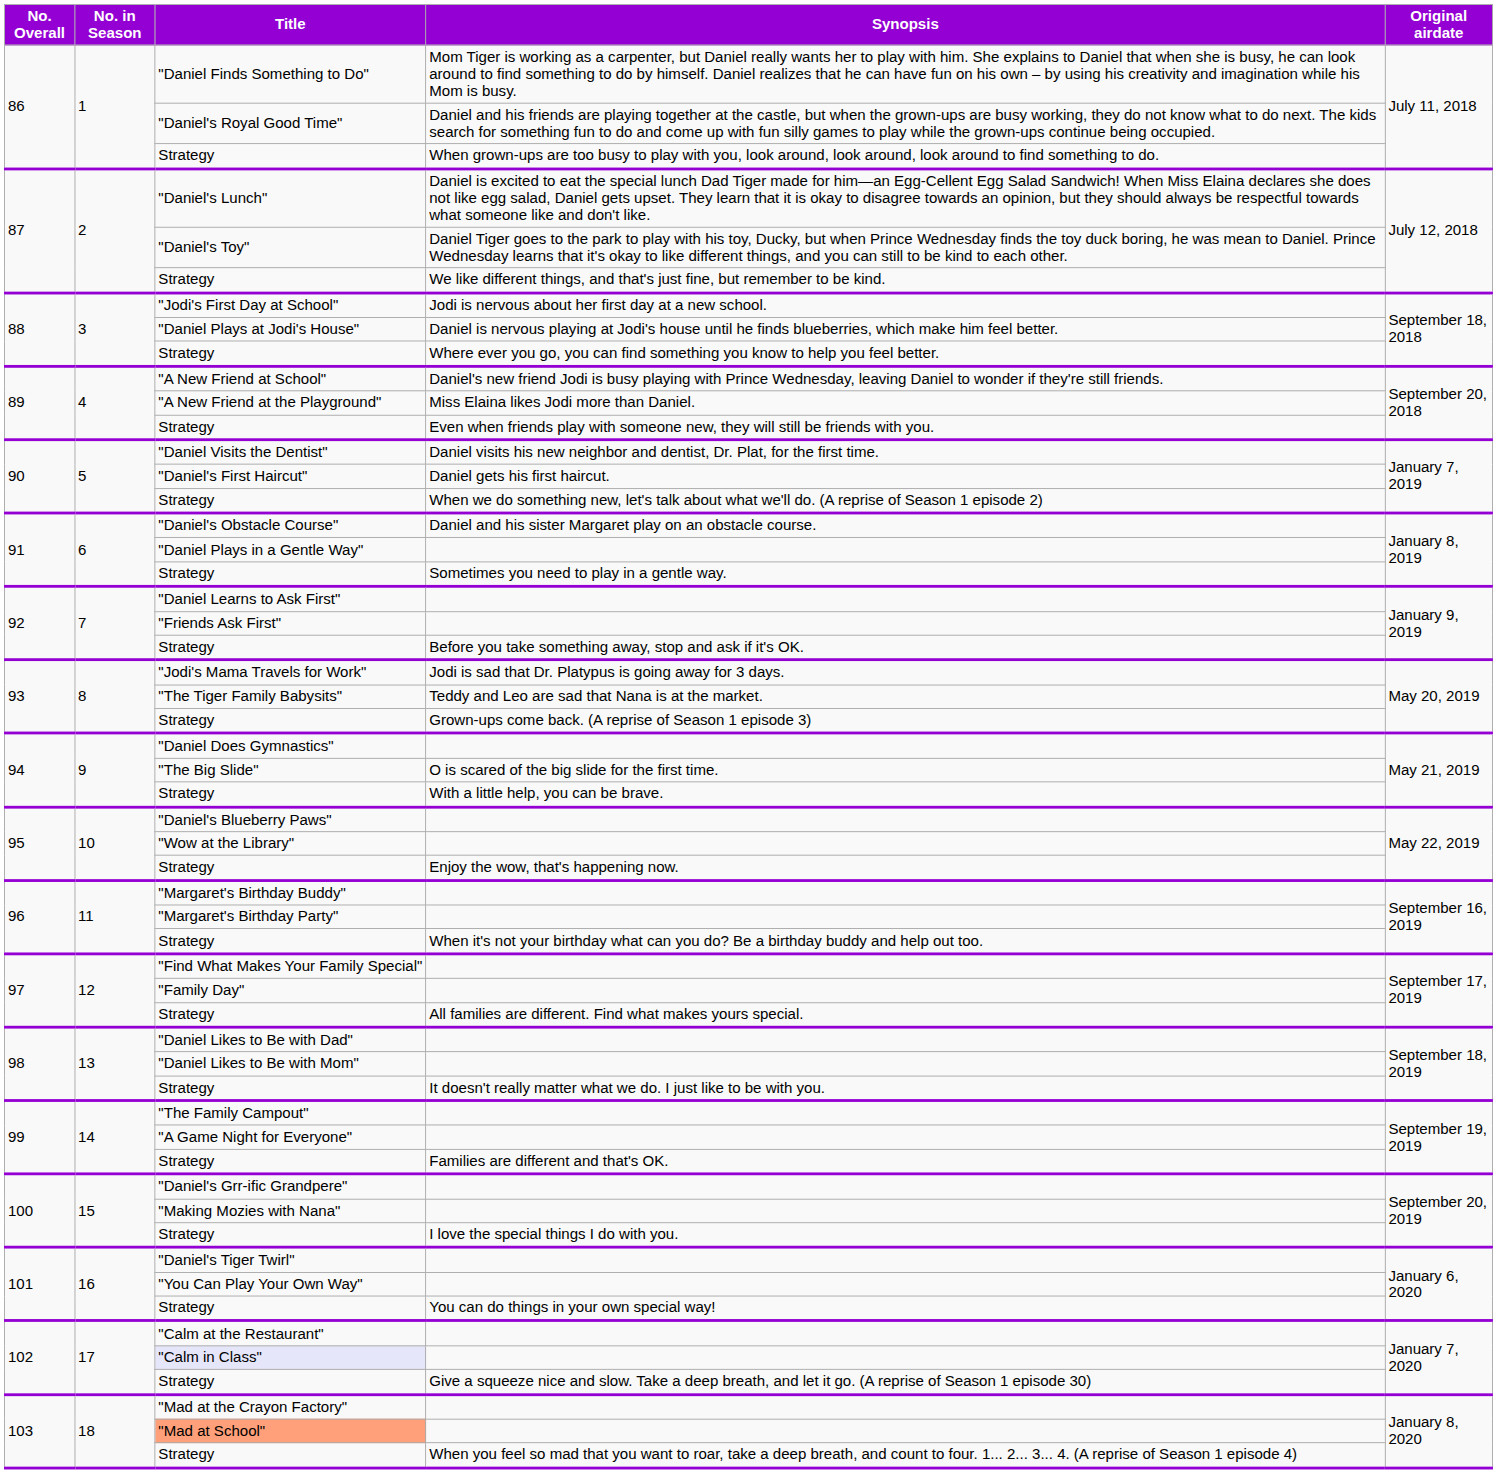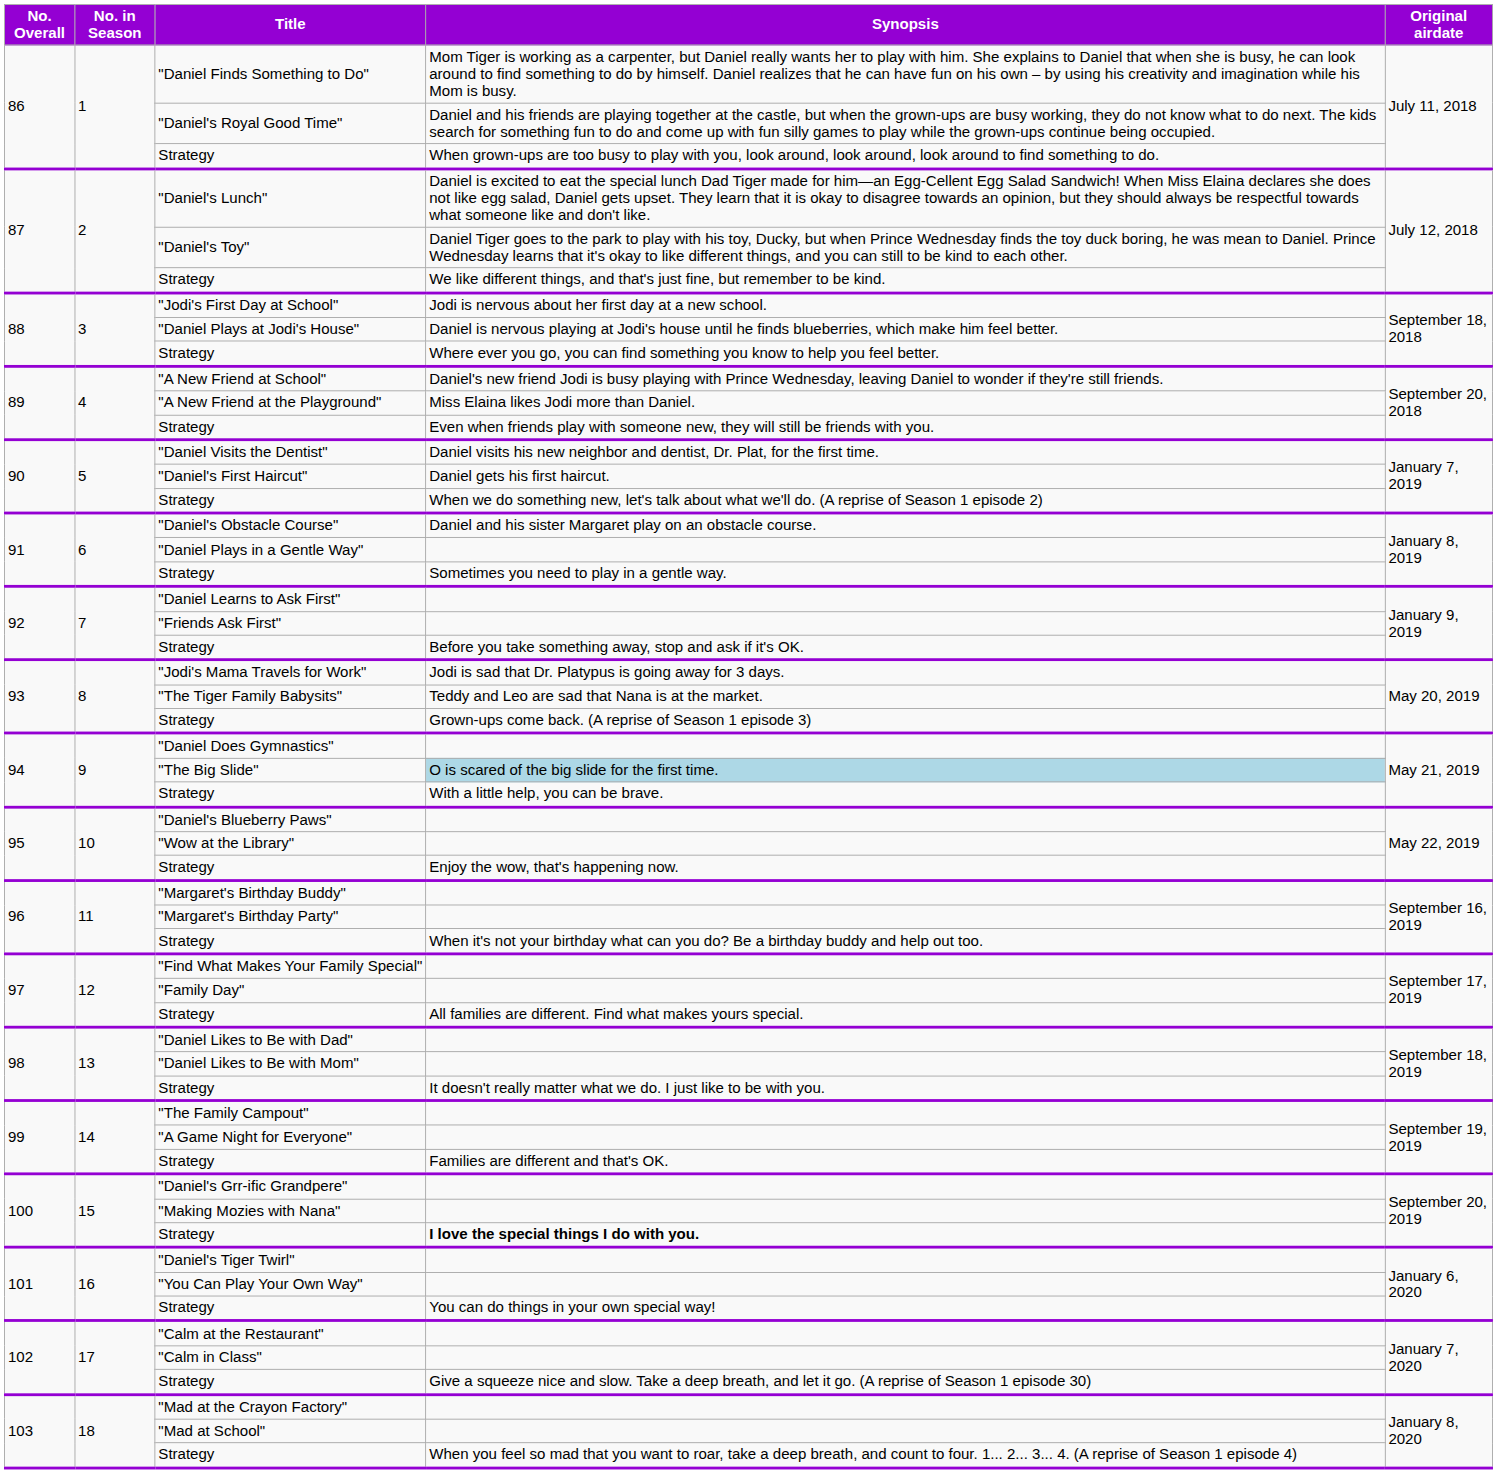(574, 770) no background -> (574, 770) lightblue background
(554, 1234) normal -> (564, 1234) bold
(210, 1357) lavender background -> (210, 1357) no background
(212, 1431) lightsalmon background -> (212, 1431) no background
